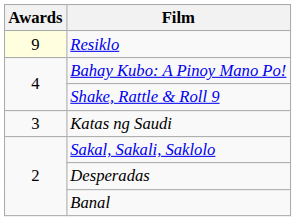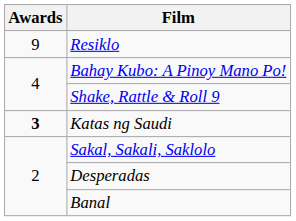(35, 44) lightyellow background -> (35, 44) no background
(35, 123) normal -> (35, 123) bold
